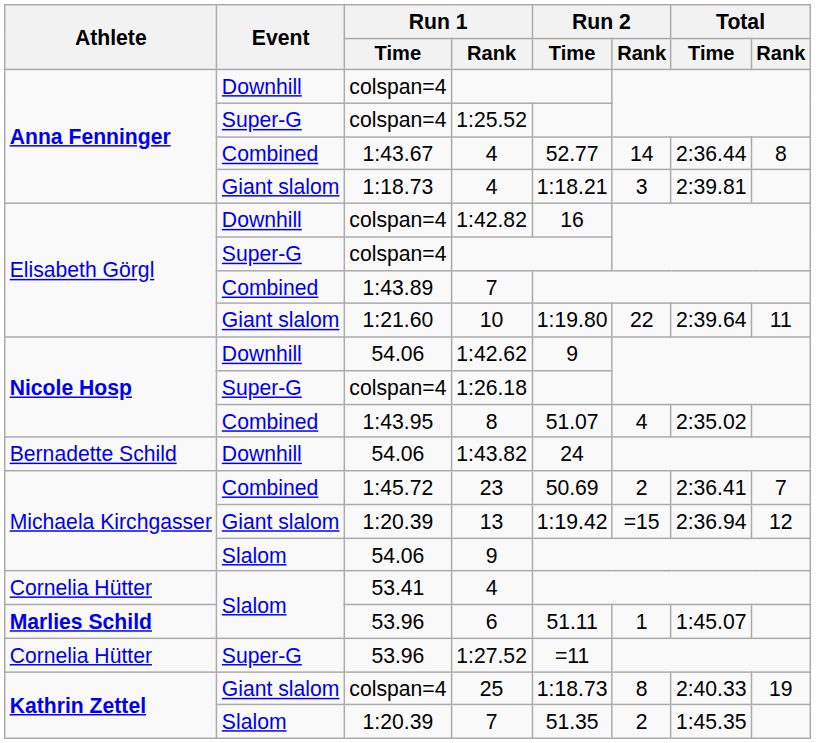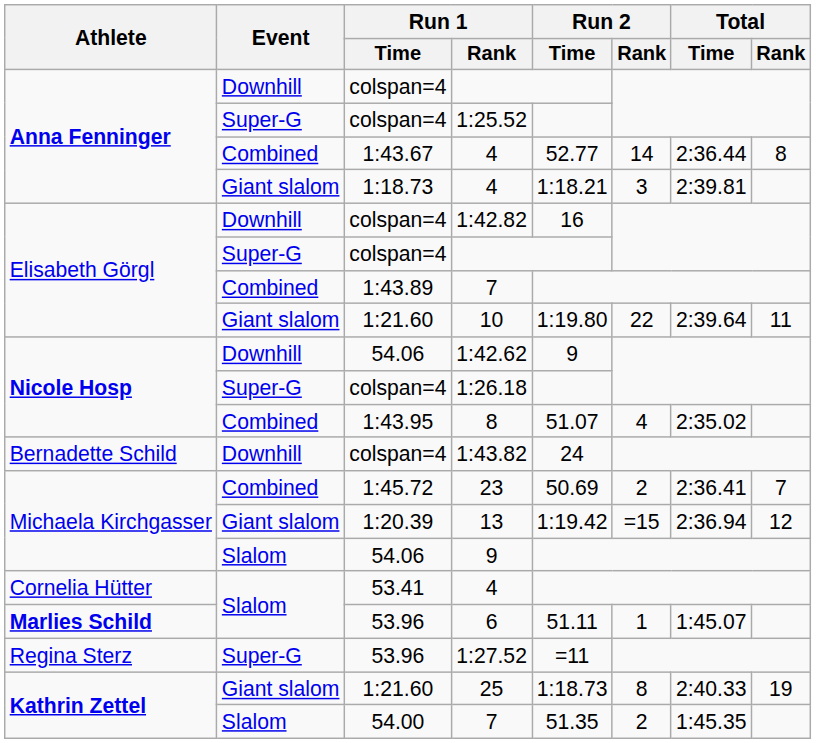(398, 455) 54.06 -> (398, 455) colspan=4
(81, 655) Cornelia Hütter -> (71, 655) Regina Sterz
(398, 689) colspan=4 -> (398, 689) 1:21.60
(398, 722) 1:20.39 -> (398, 722) 54.00
